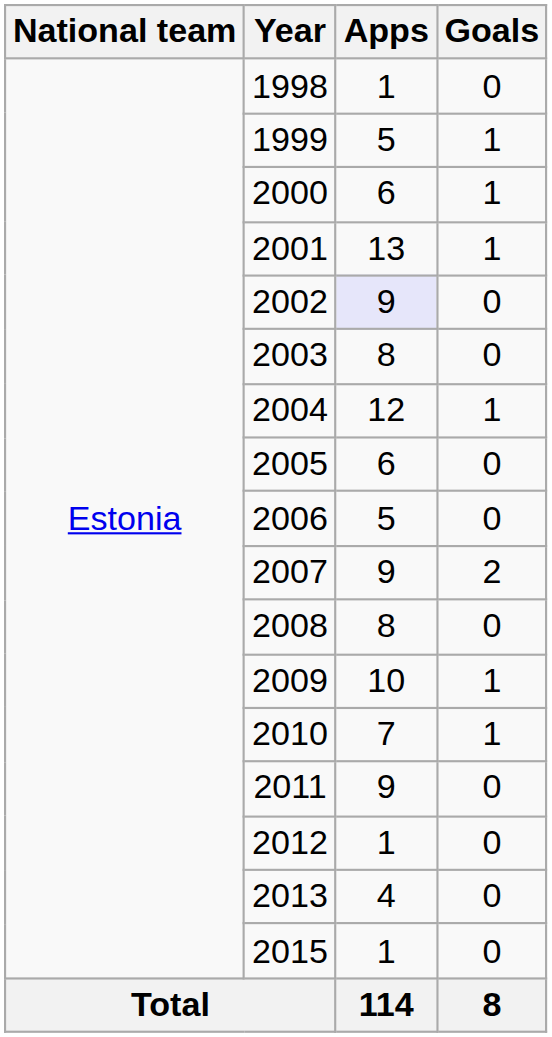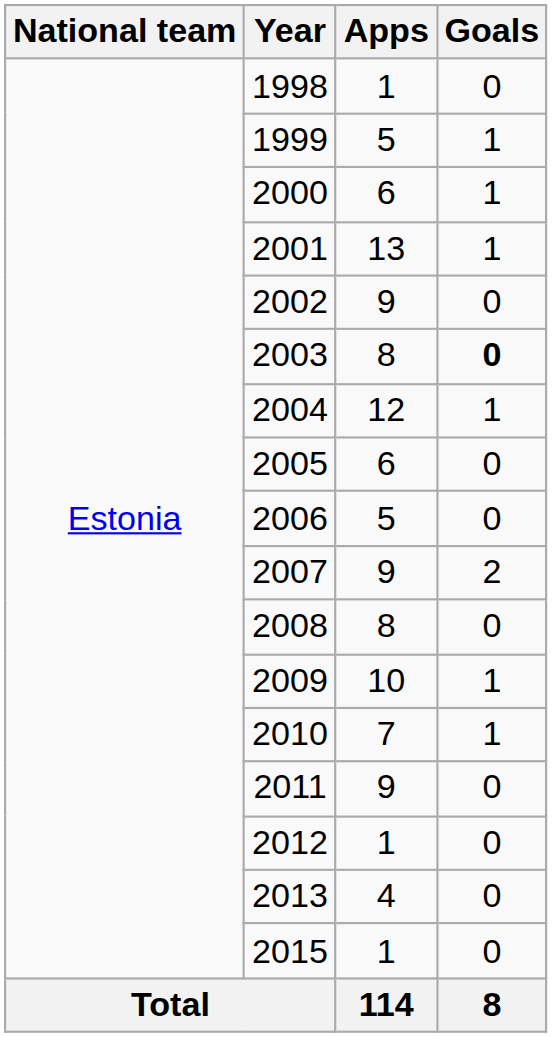(386, 301) lavender background -> (386, 301) no background
(492, 355) normal -> (492, 355) bold
